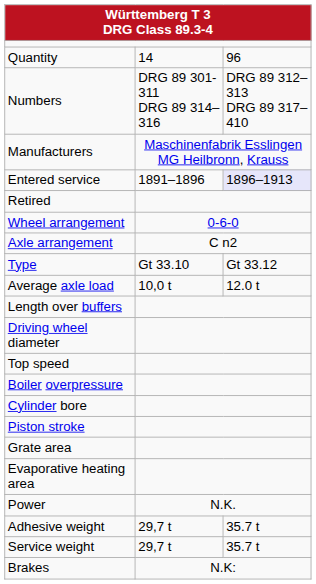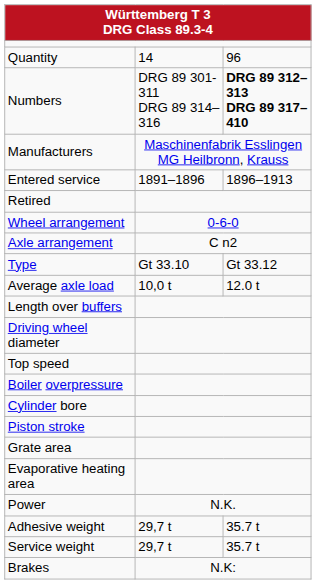(267, 100) normal -> (267, 100) bold
(259, 180) lavender background -> (259, 180) no background
